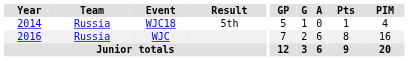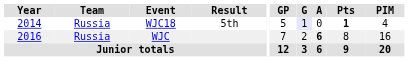(304, 24) no background -> (304, 24) lavender background
(346, 24) normal -> (346, 24) bold
(319, 37) normal -> (319, 37) bold
